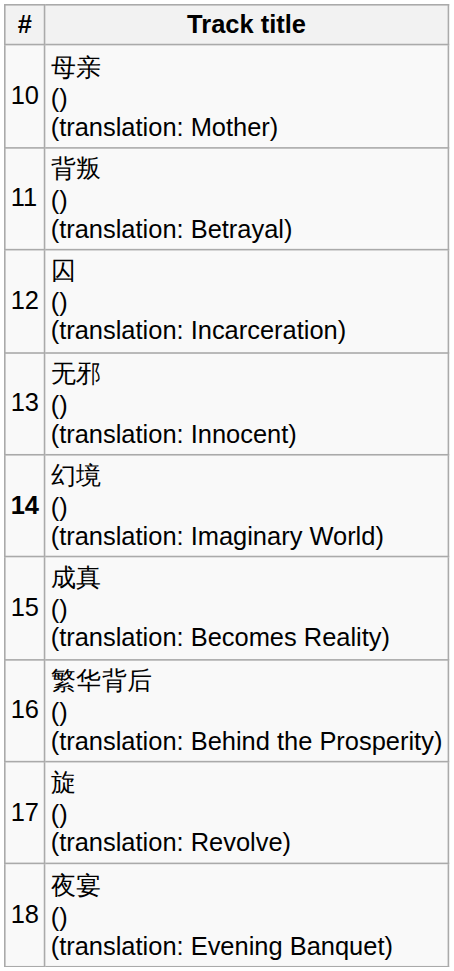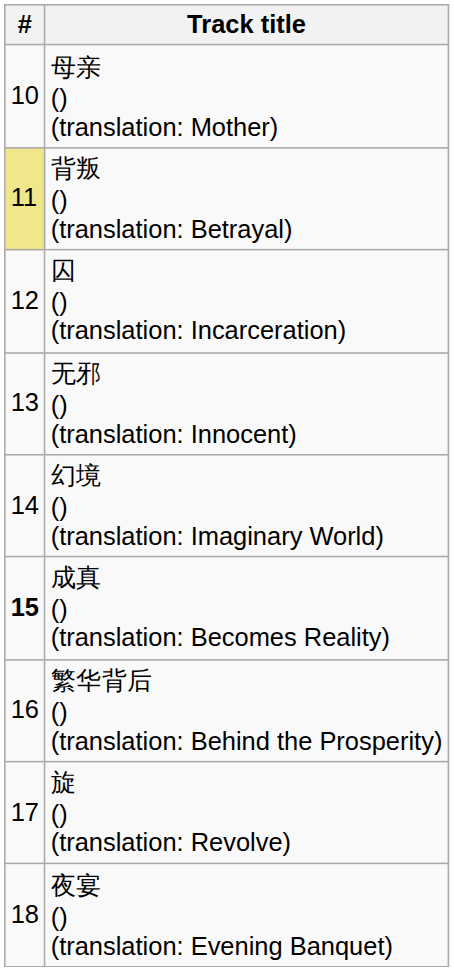(24, 198) no background -> (24, 198) khaki background
(25, 505) bold -> (25, 505) normal
(25, 607) normal -> (25, 607) bold
